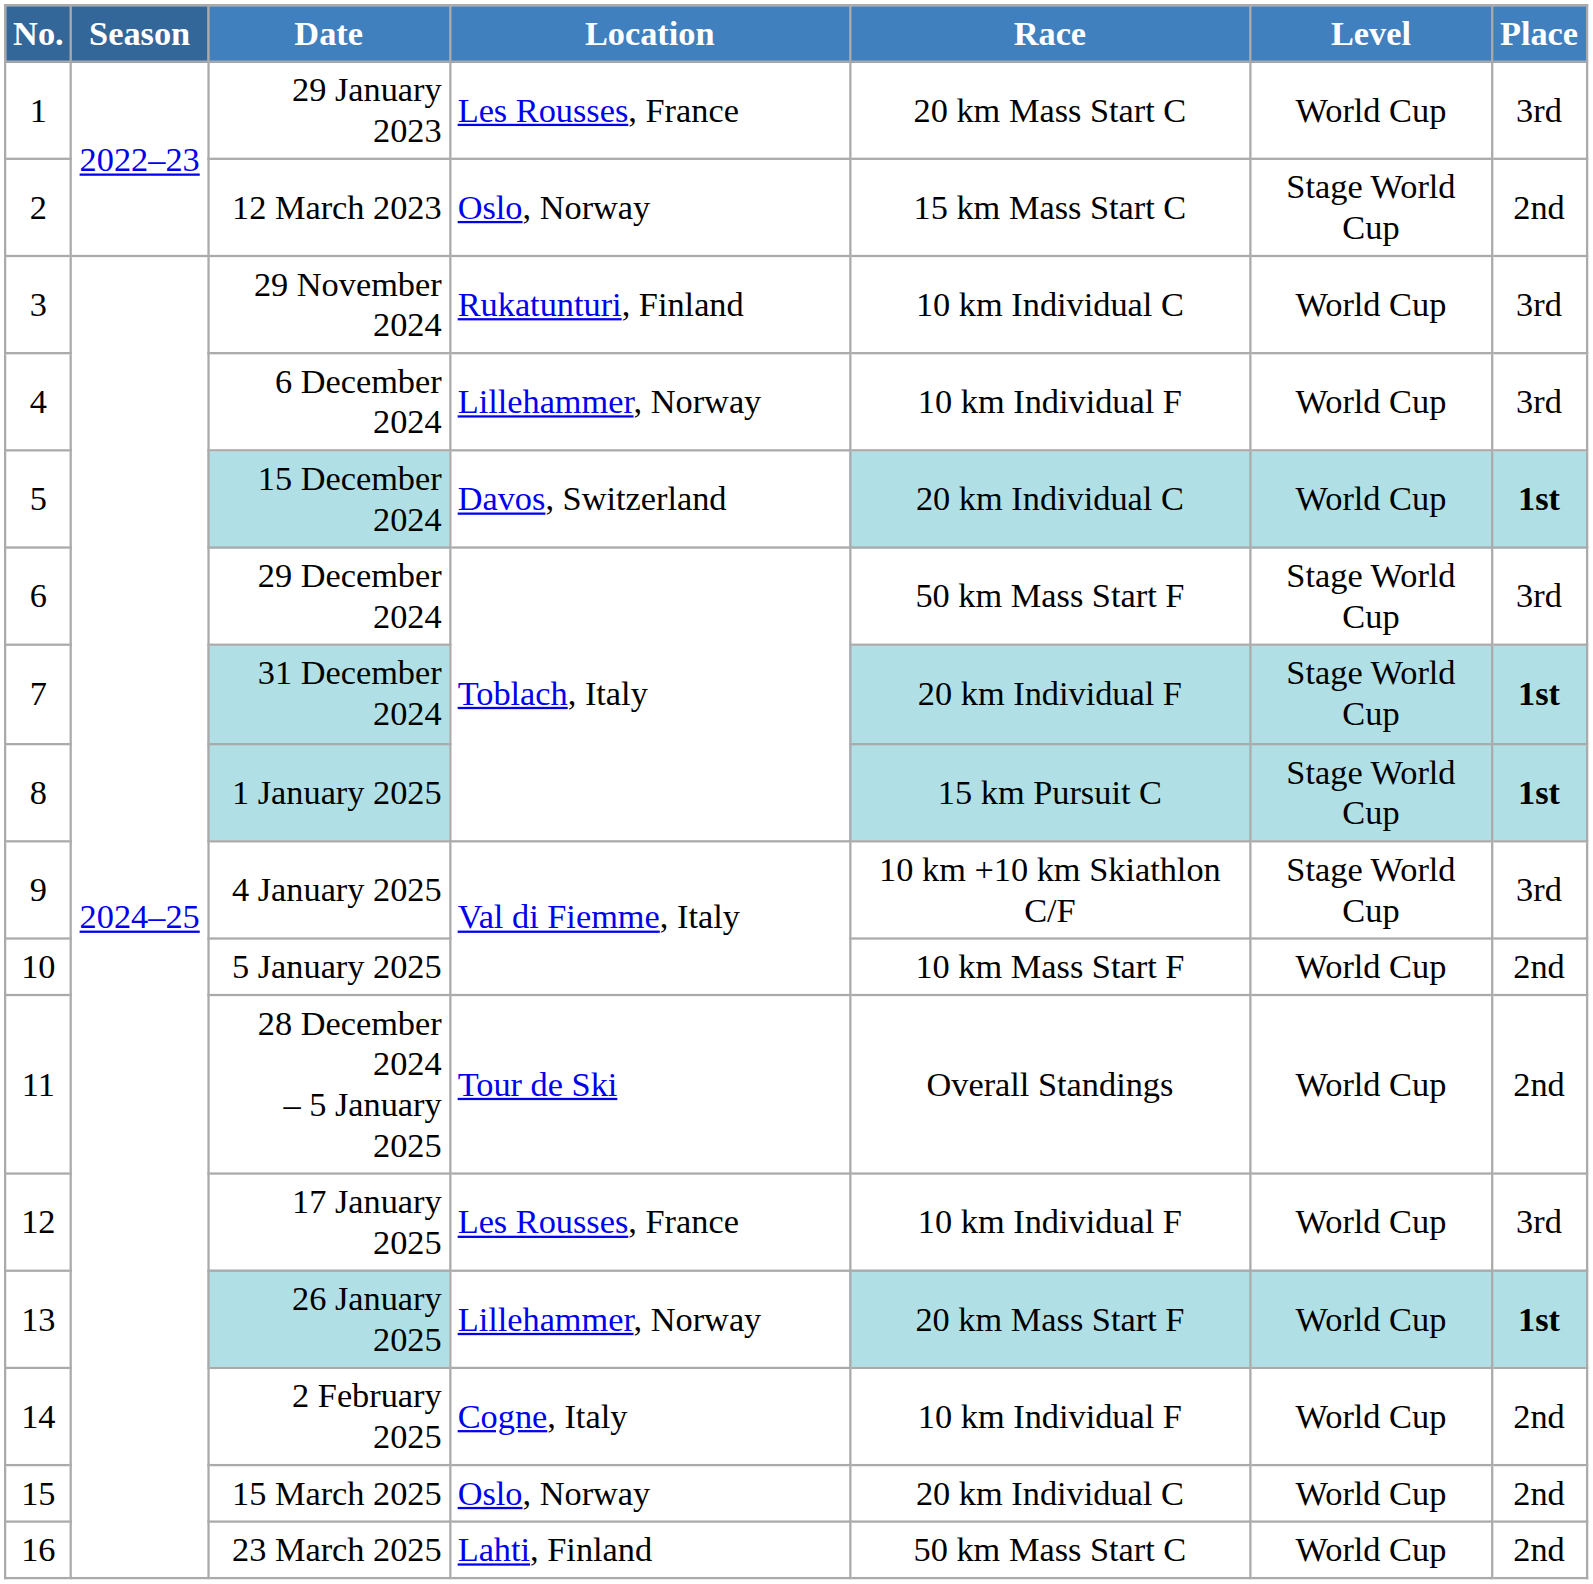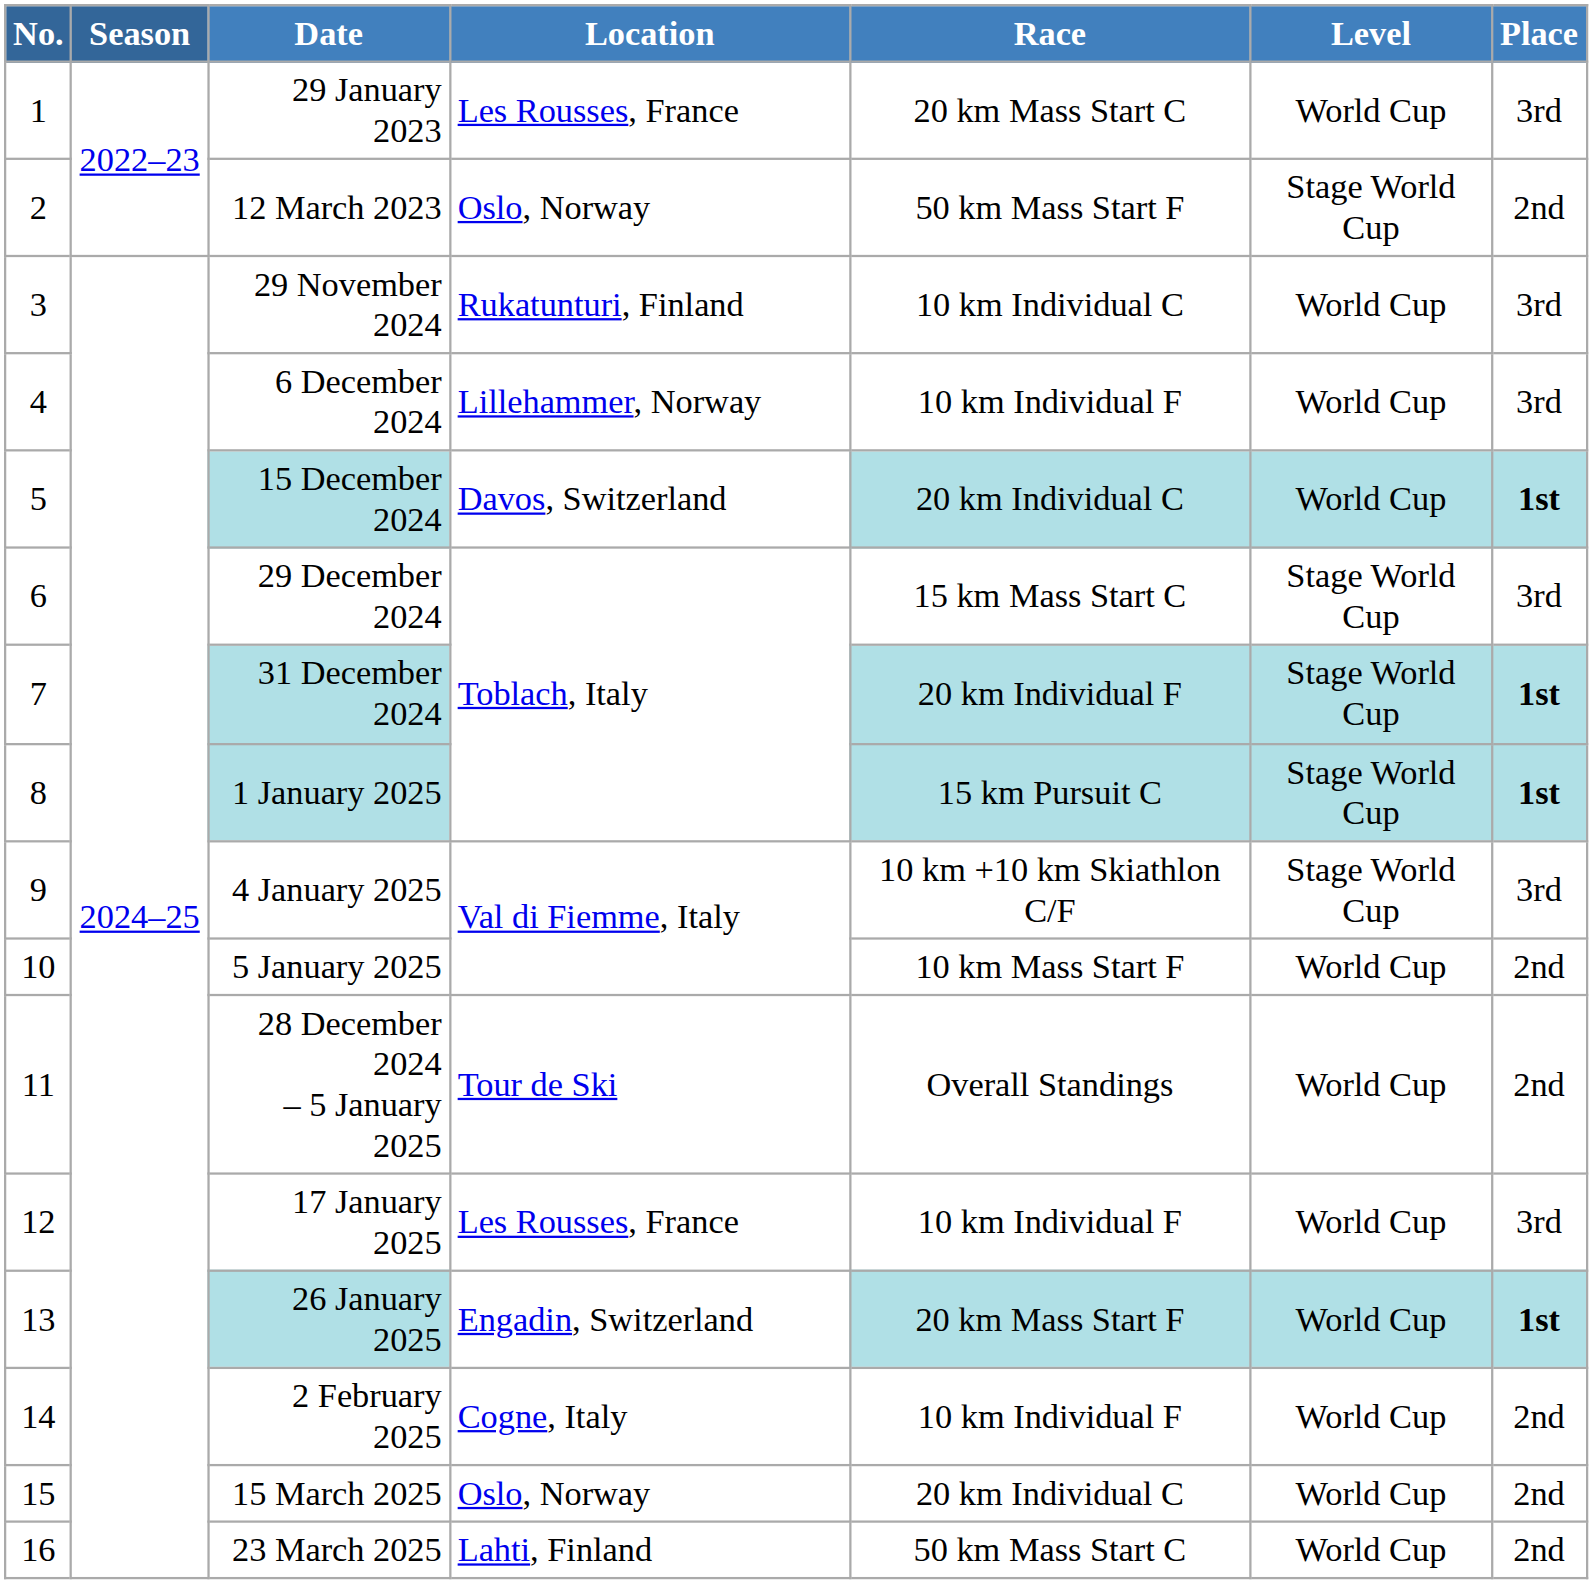(1050, 207) 15 km Mass Start C -> (1050, 207) 50 km Mass Start F
(1050, 596) 50 km Mass Start F -> (1050, 596) 15 km Mass Start C
(609, 1318) Lillehammer, Norway -> (605, 1318) Engadin, Switzerland
